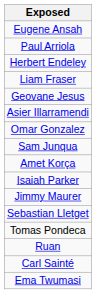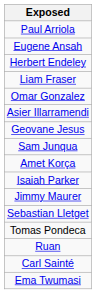(48, 29) Eugene Ansah -> (48, 29) Paul Arriola
(48, 46) Paul Arriola -> (48, 46) Eugene Ansah
(48, 96) Geovane Jesus -> (48, 96) Omar Gonzalez
(48, 130) Omar Gonzalez -> (48, 130) Geovane Jesus
